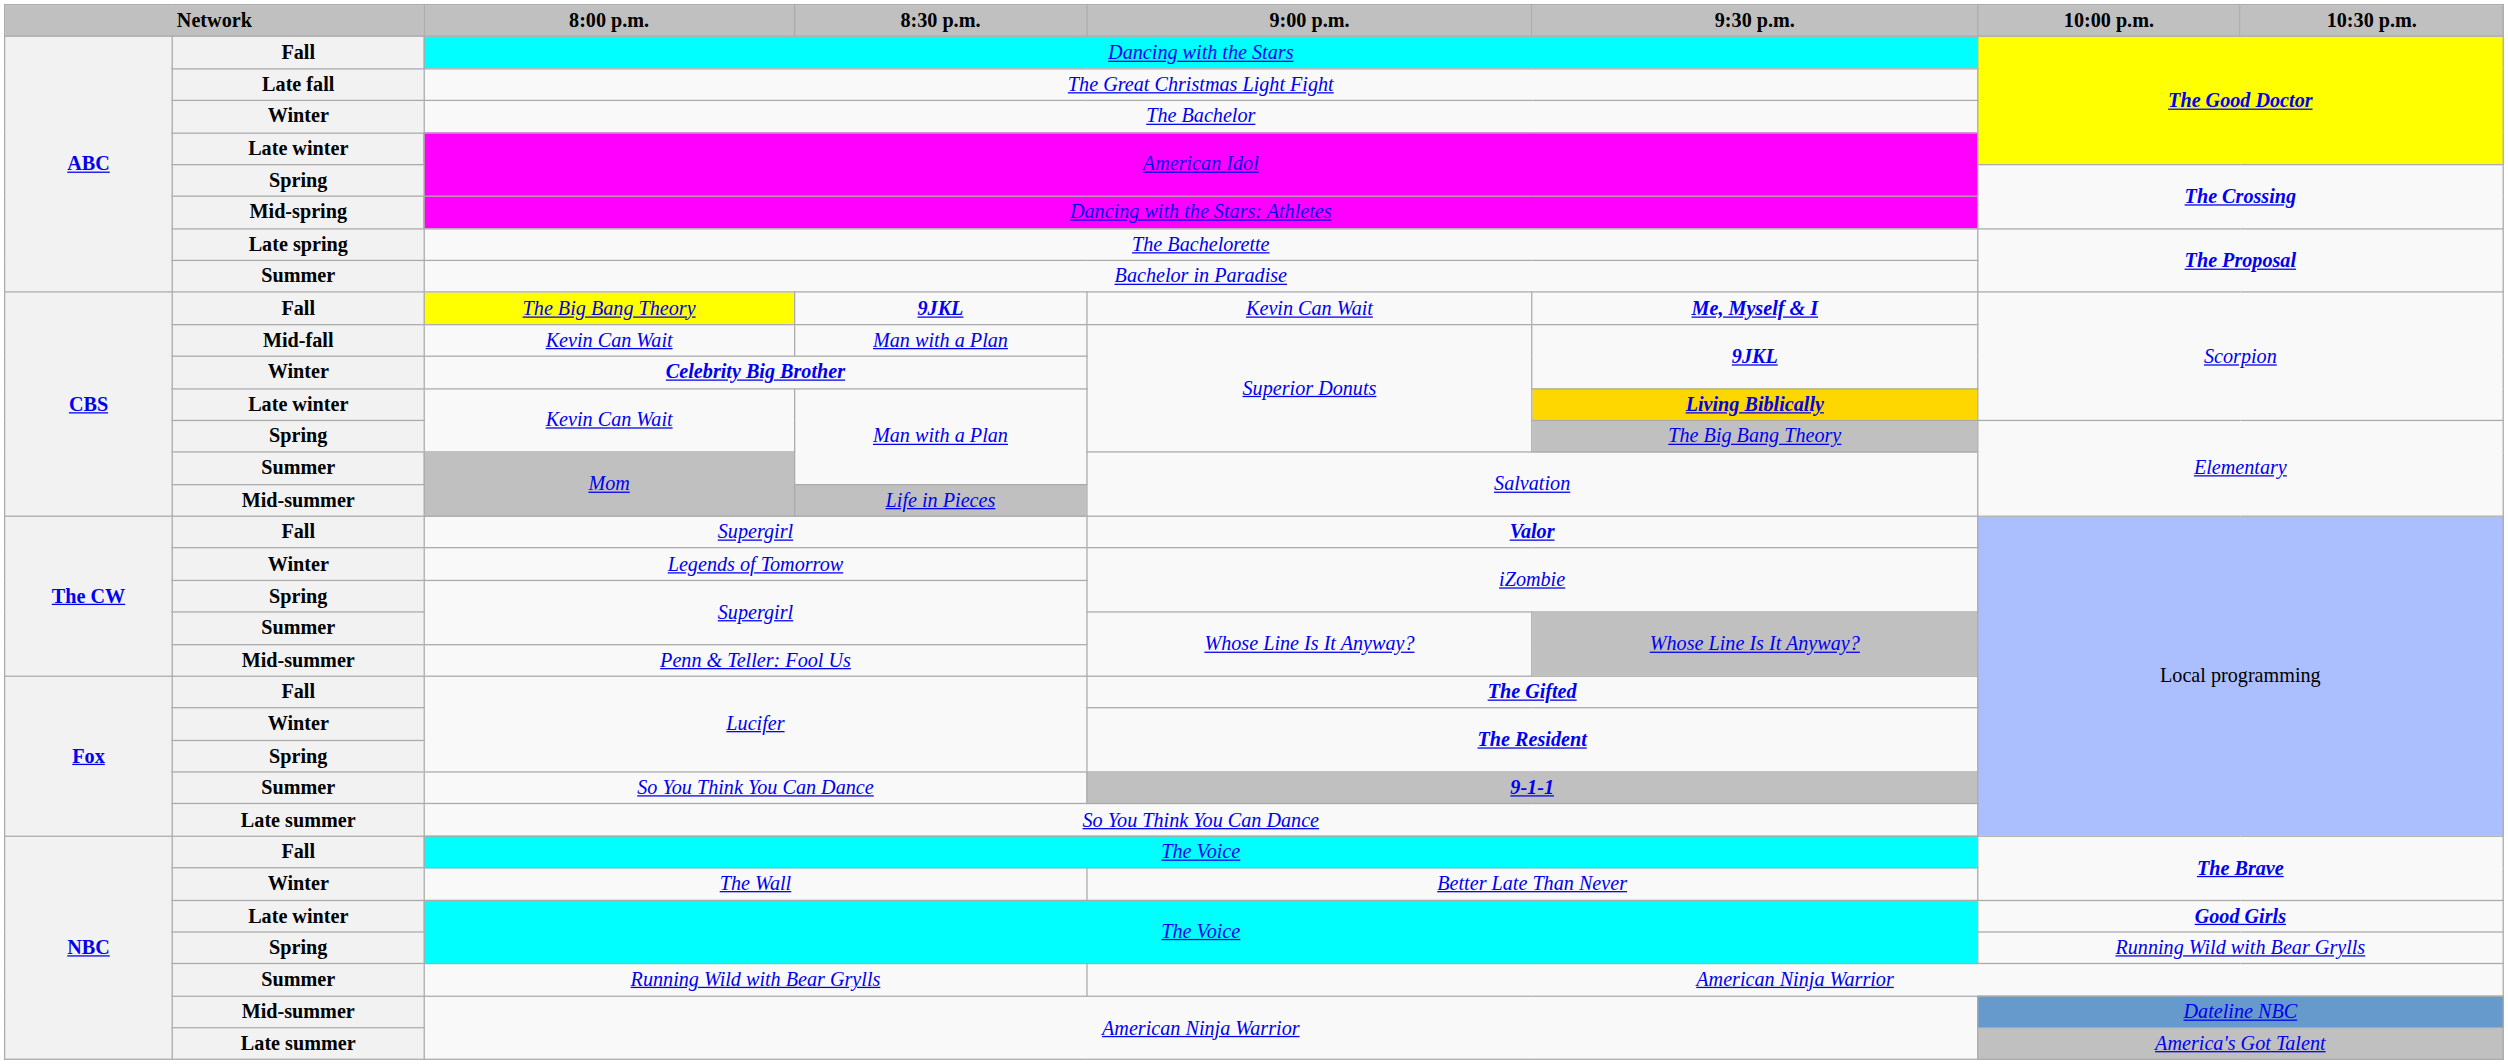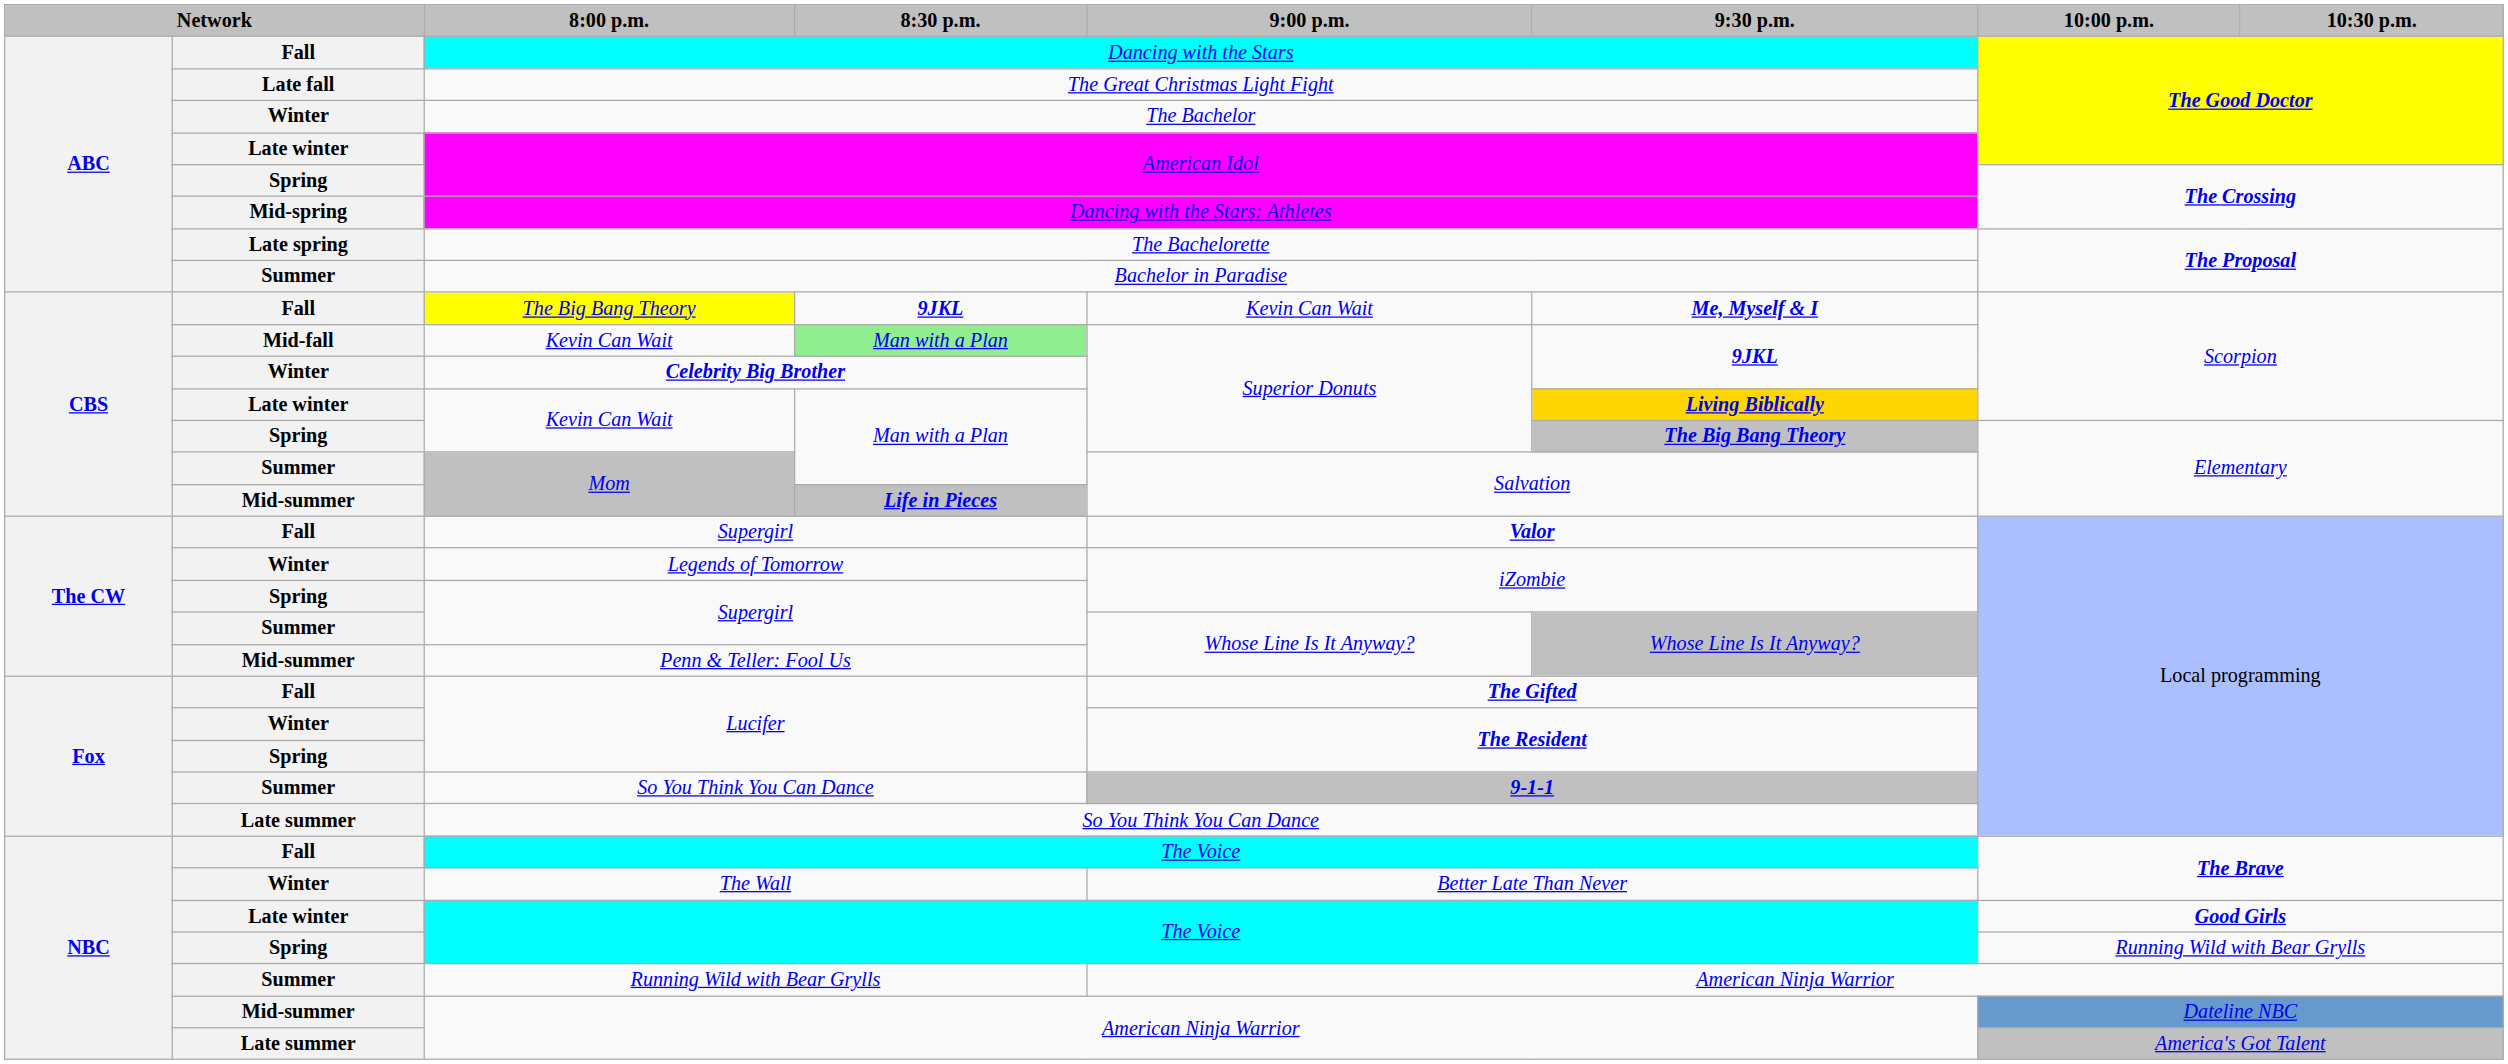(940, 340) no background -> (940, 340) lightgreen background
(1755, 436) normal -> (1755, 436) bold
(940, 500) normal -> (940, 500) bold
